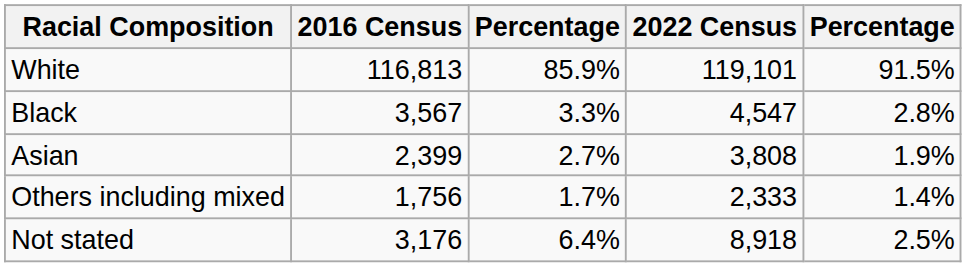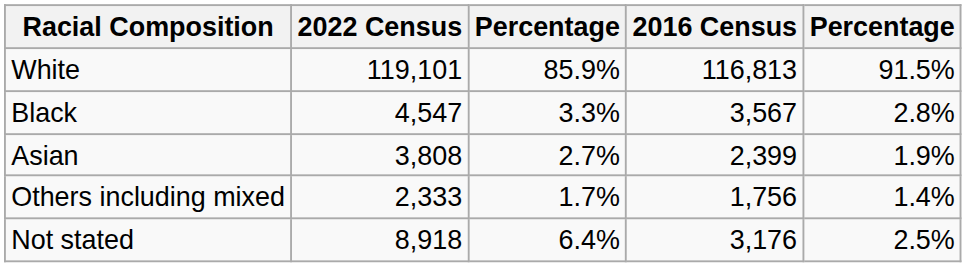columns swapped: (715, 27) <-> (380, 27)
